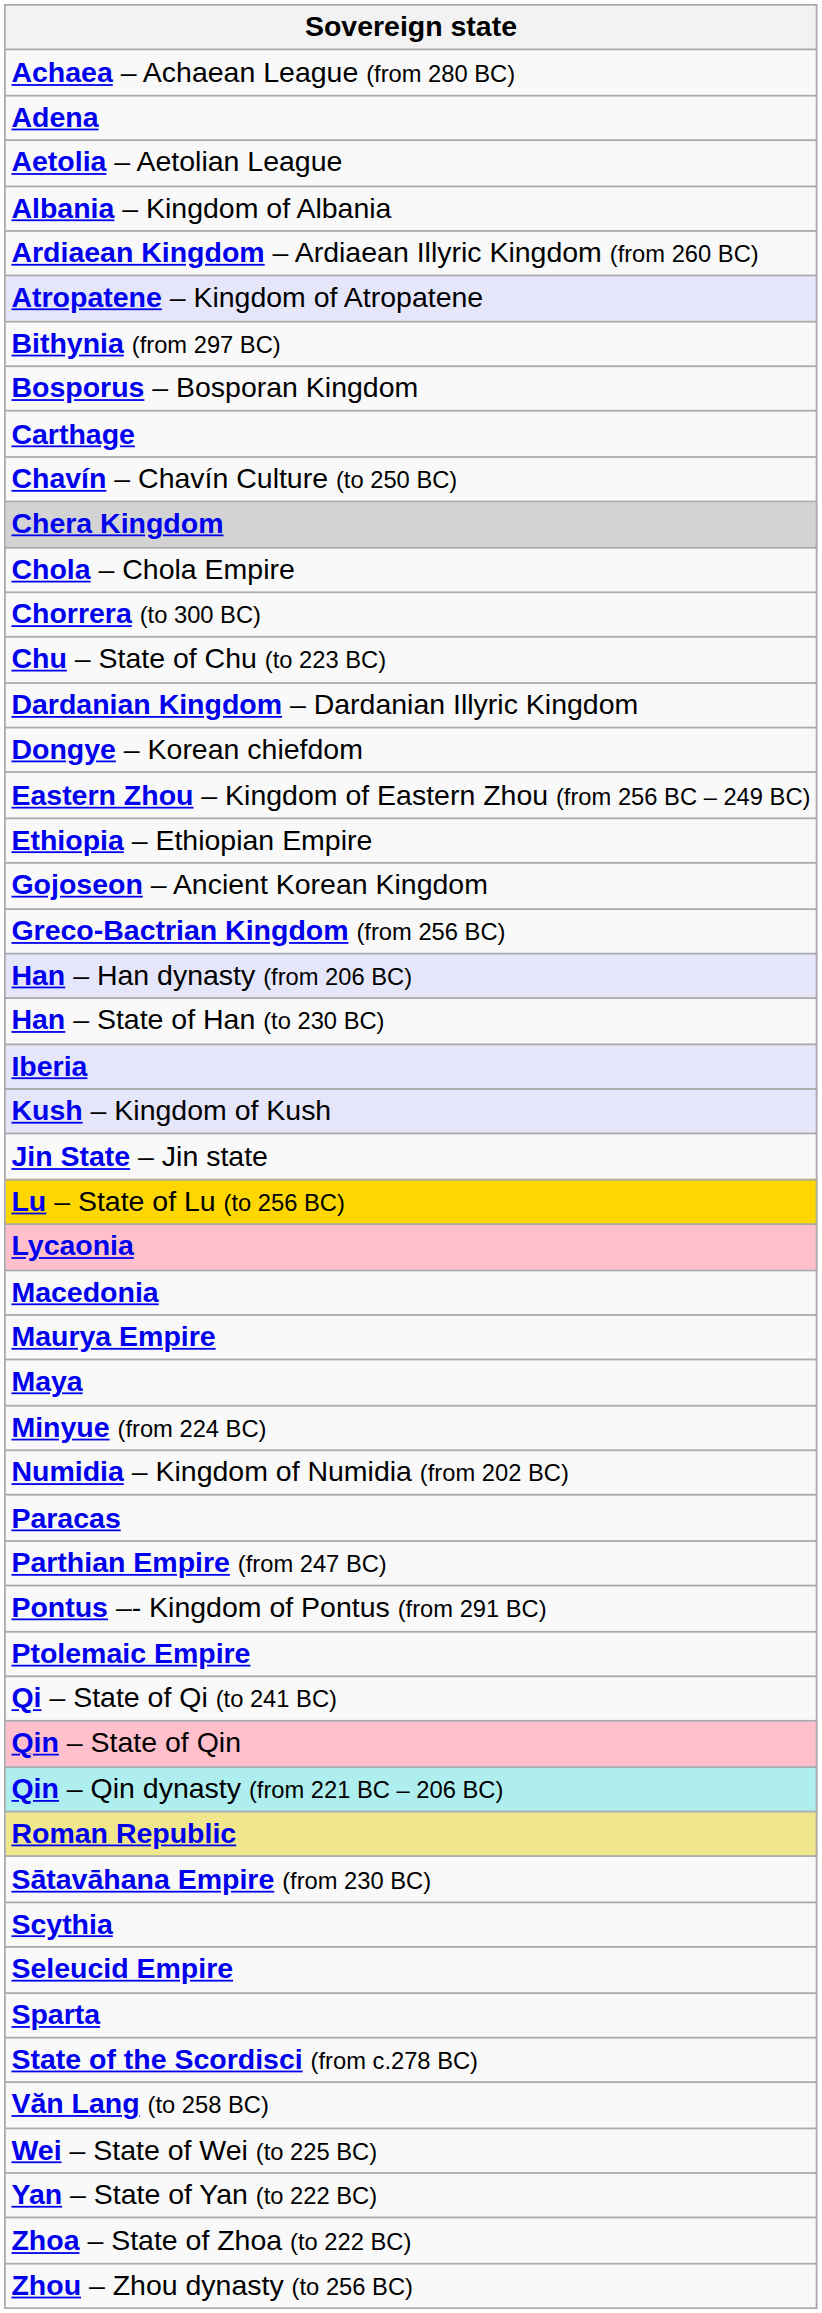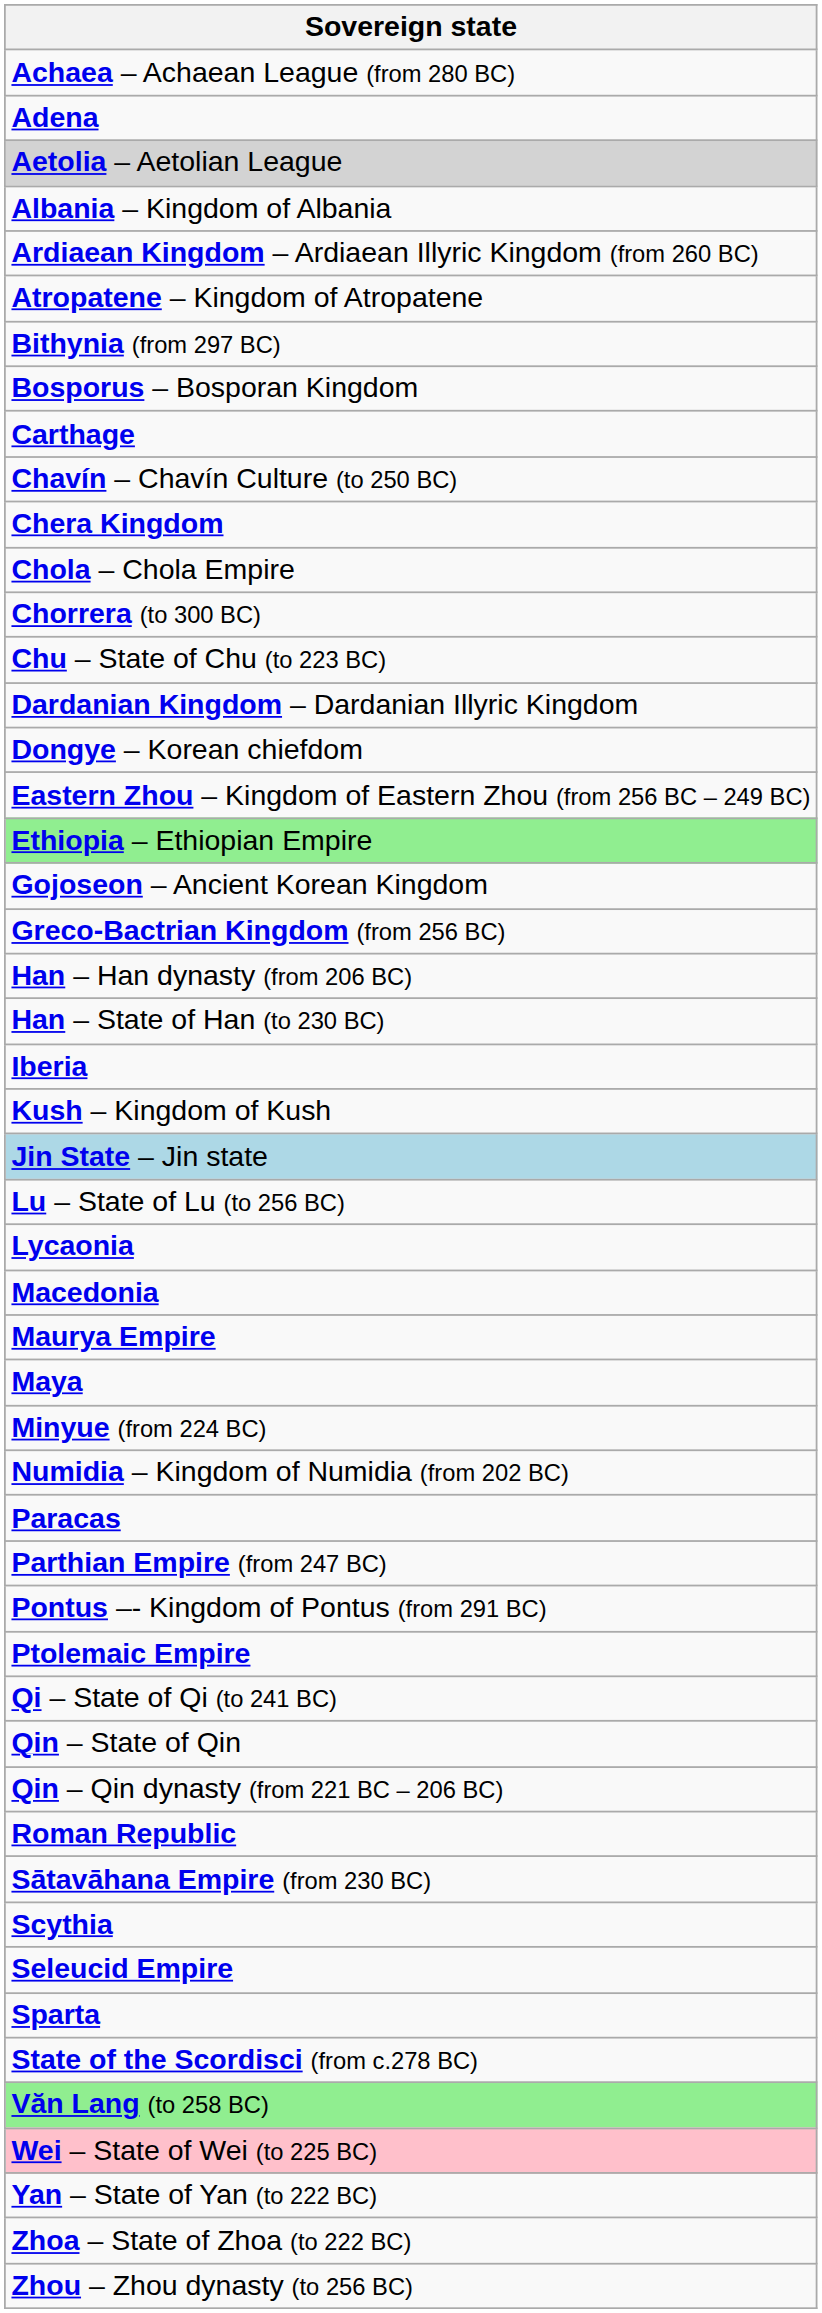(177, 162) no background -> (177, 162) lightgrey background
(247, 298) lavender background -> (247, 298) no background
(117, 523) lightgrey background -> (117, 523) no background
(192, 840) no background -> (192, 840) lightgreen background
(212, 975) lavender background -> (212, 975) no background
(49, 1065) lavender background -> (49, 1065) no background
(171, 1111) lavender background -> (171, 1111) no background
(140, 1156) no background -> (140, 1156) lightblue background
(178, 1201) gold background -> (178, 1201) no background
(73, 1246) pink background -> (73, 1246) no background
(126, 1743) pink background -> (126, 1743) no background
(257, 1788) paleturquoise background -> (257, 1788) no background
(124, 1833) khaki background -> (124, 1833) no background
(140, 2104) no background -> (140, 2104) lightgreen background
(194, 2149) no background -> (194, 2149) pink background
